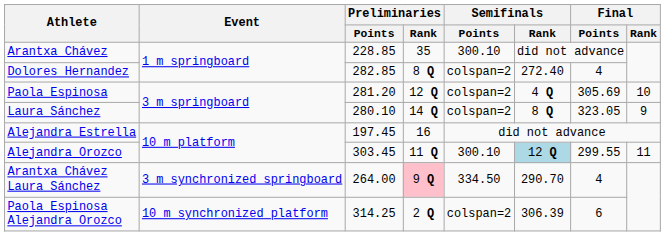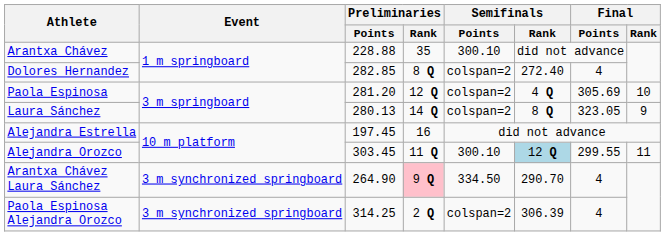(374, 52) 228.85 -> (374, 52) 228.88
(374, 112) 280.10 -> (374, 112) 280.13
(374, 179) 264.00 -> (374, 179) 264.90
(235, 214) 10 m synchronized platform -> (242, 214) 3 m synchronized springboard
(599, 214) 6 -> (599, 214) 4
